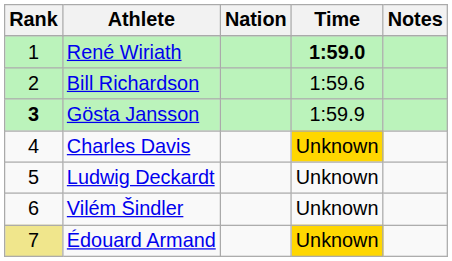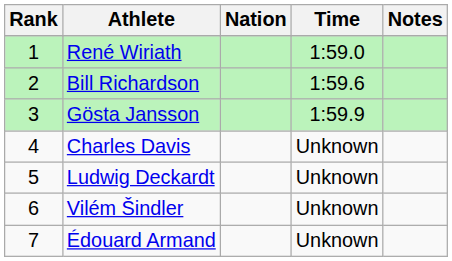(337, 51) bold -> (337, 51) normal
(33, 114) bold -> (33, 114) normal
(337, 146) gold background -> (337, 146) no background
(33, 240) khaki background -> (33, 240) no background
(337, 240) gold background -> (337, 240) no background
